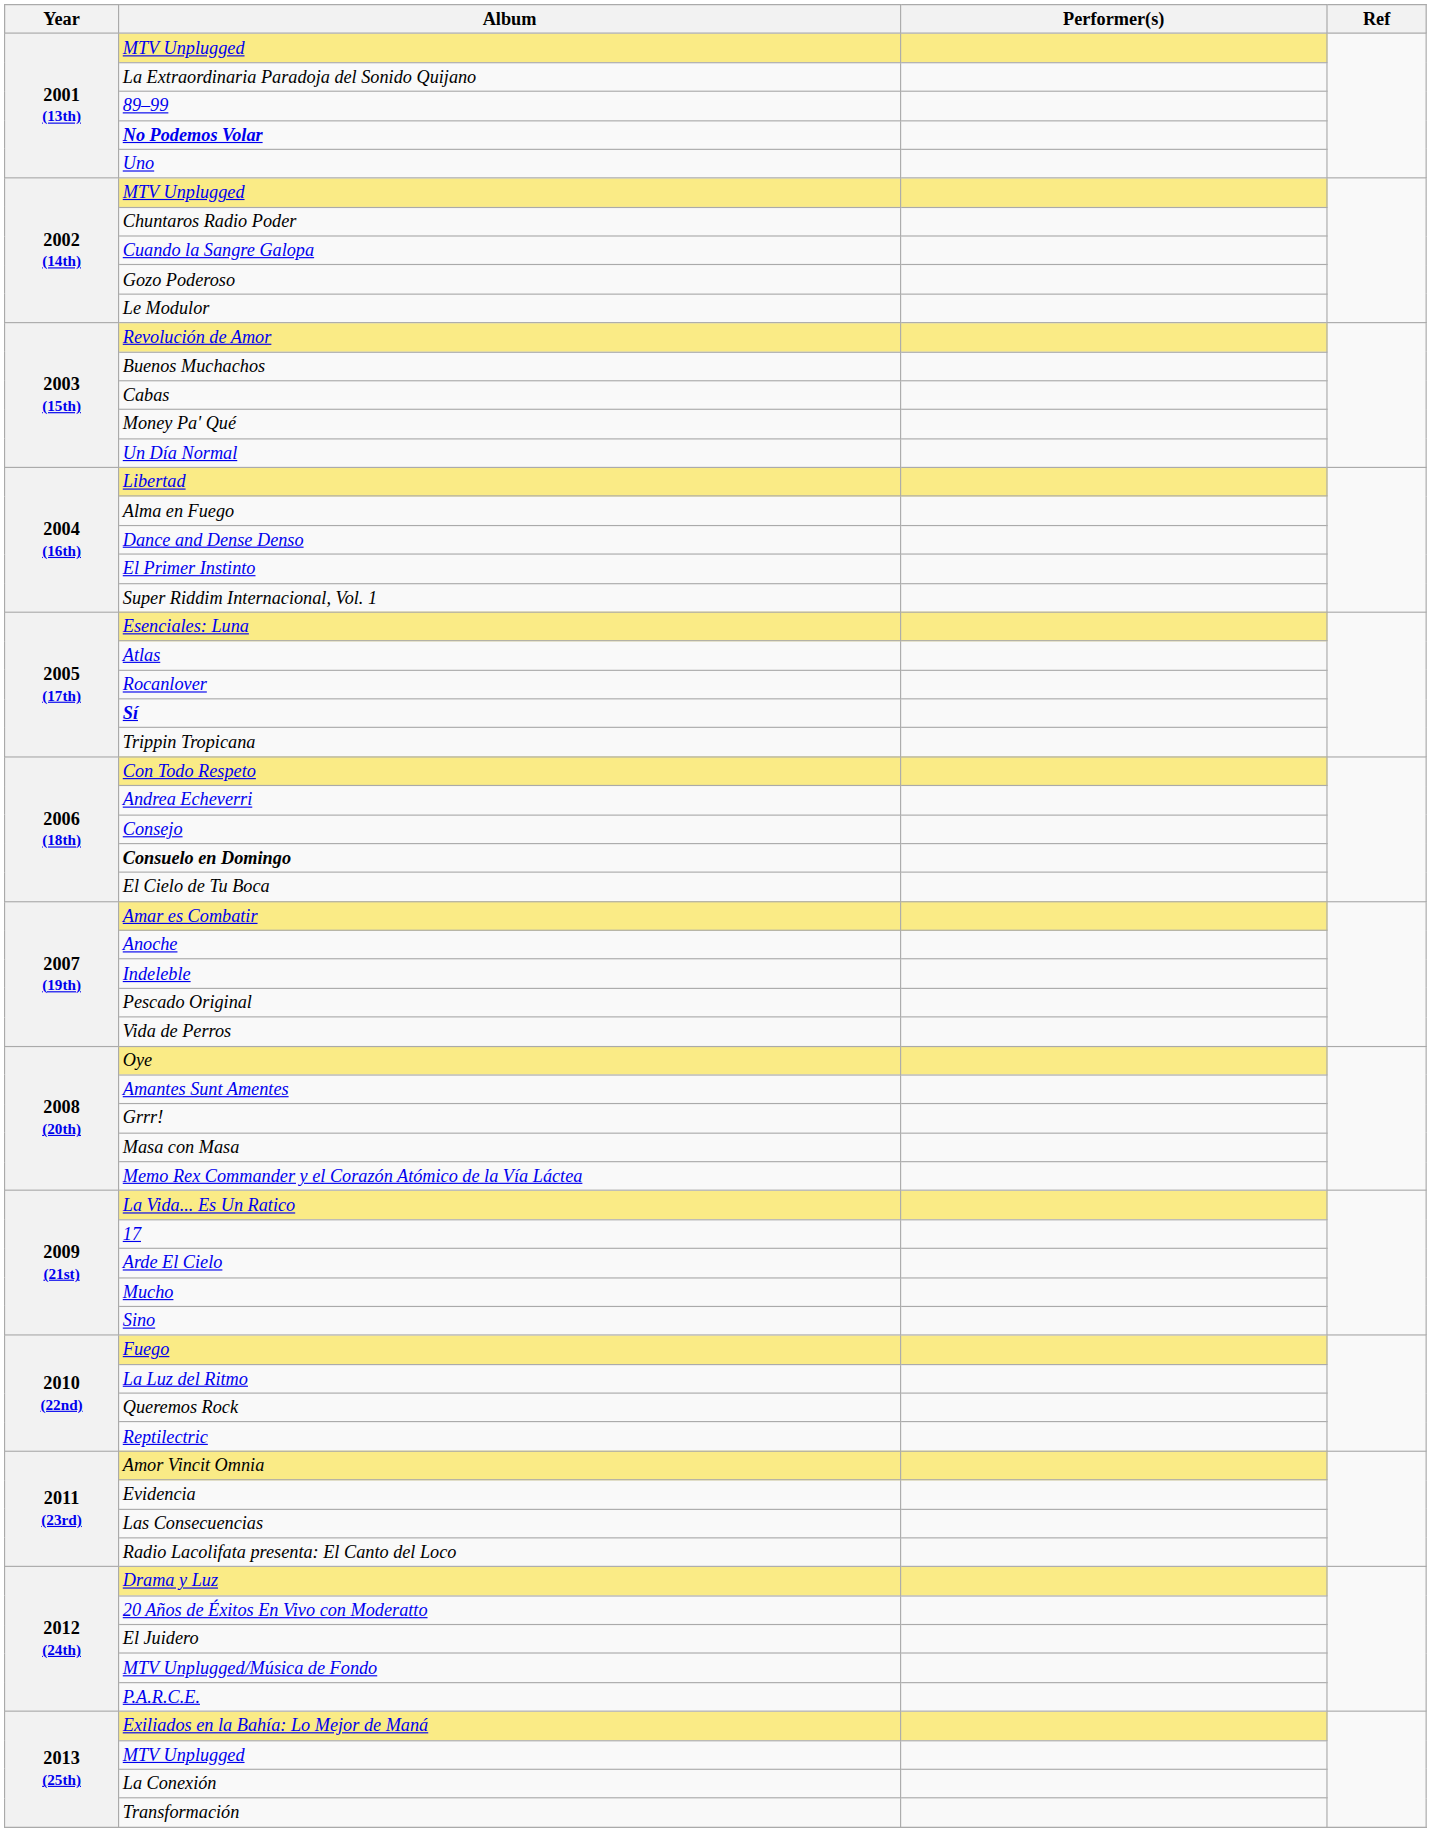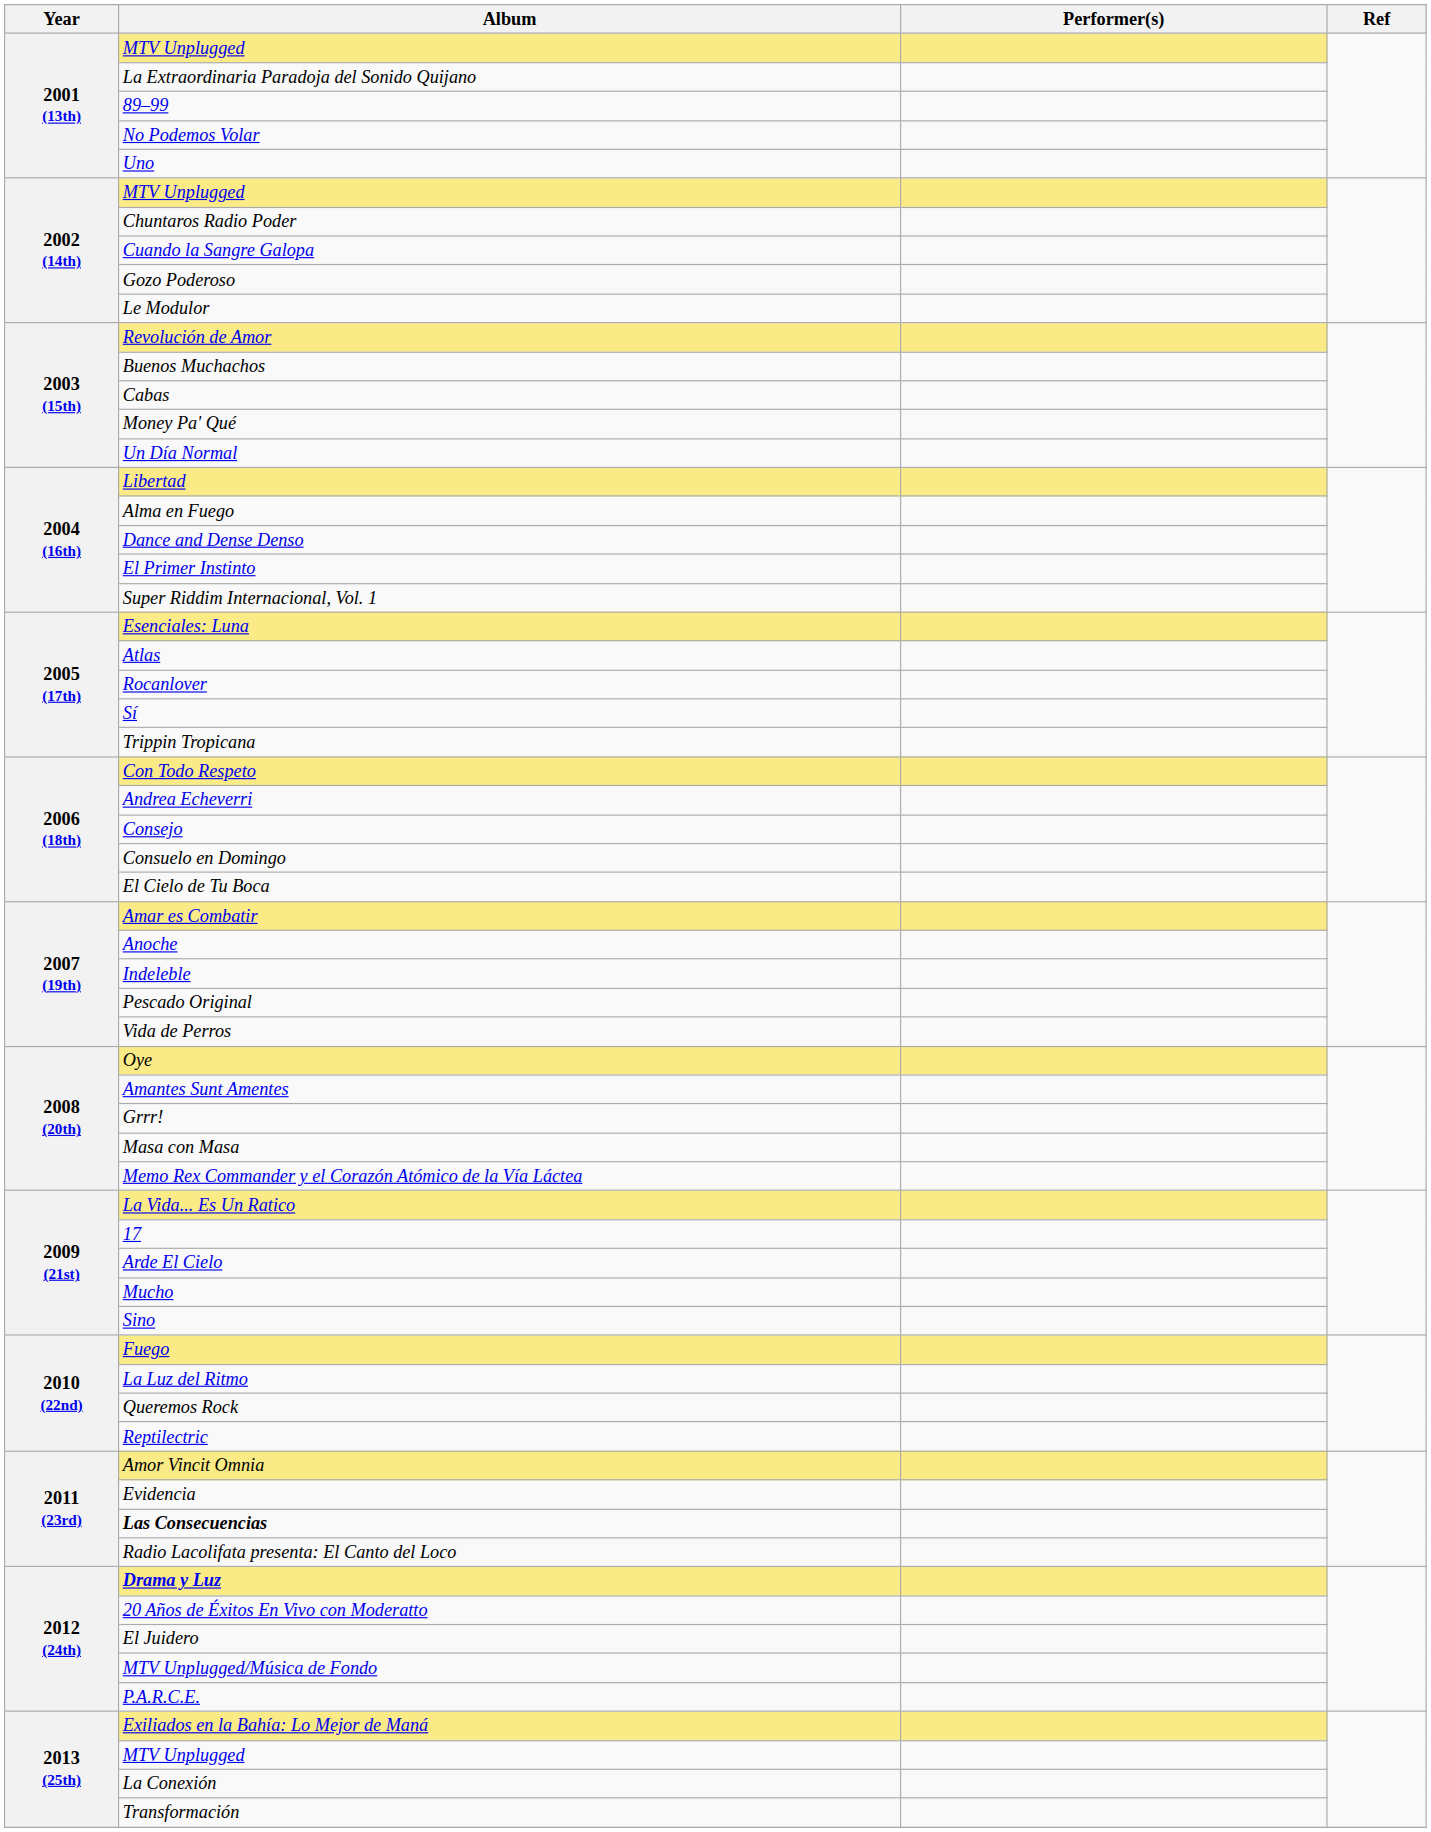(193, 134) bold -> (191, 134) normal
(130, 713) bold -> (130, 713) normal
(207, 857) bold -> (204, 857) normal
(193, 1523) normal -> (195, 1523) bold
(170, 1581) normal -> (172, 1581) bold
